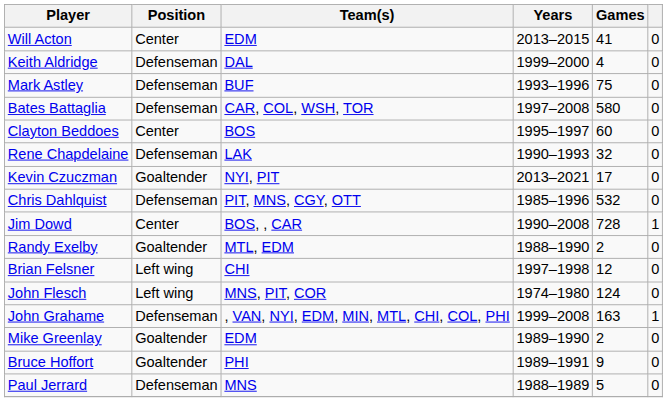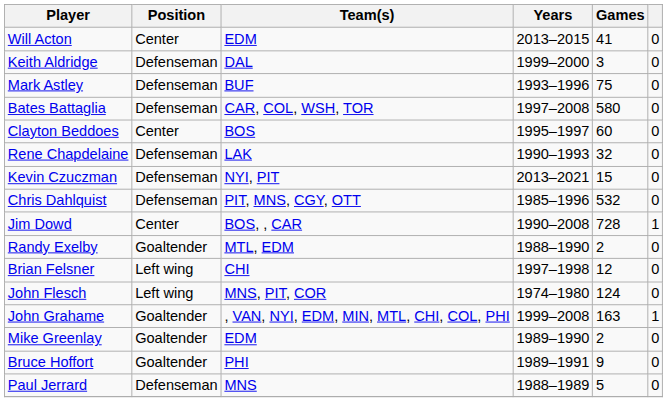(600, 62) 4 -> (600, 62) 3
(171, 177) Goaltender -> (176, 177) Defenseman
(604, 177) 17 -> (604, 177) 15
(176, 316) Defenseman -> (171, 316) Goaltender
